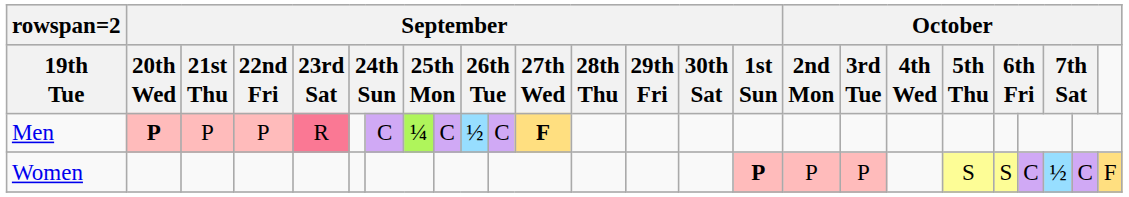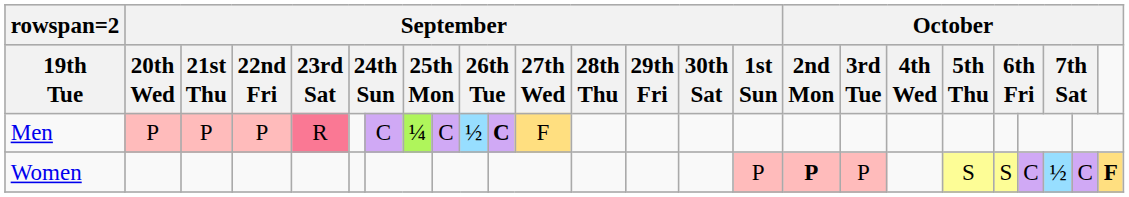(154, 133) bold -> (153, 133) normal
(502, 133) normal -> (501, 133) bold
(543, 133) bold -> (543, 133) normal
(758, 172) bold -> (758, 172) normal
(811, 172) normal -> (811, 172) bold
(1110, 172) normal -> (1111, 172) bold
